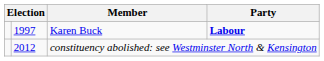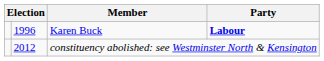(25, 30) 1997 -> (25, 30) 1996
